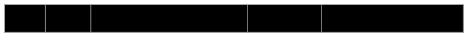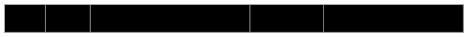(169, 18) normal -> (170, 18) bold
